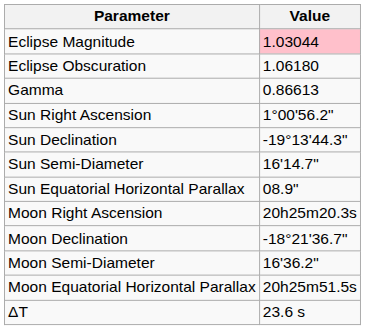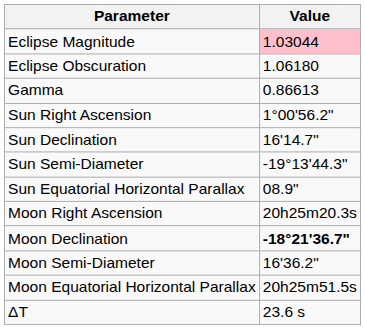(305, 139) -19°13'44.3" -> (291, 139) 16'14.7"
(291, 164) 16'14.7" -> (305, 164) -19°13'44.3"
(305, 238) normal -> (306, 238) bold
